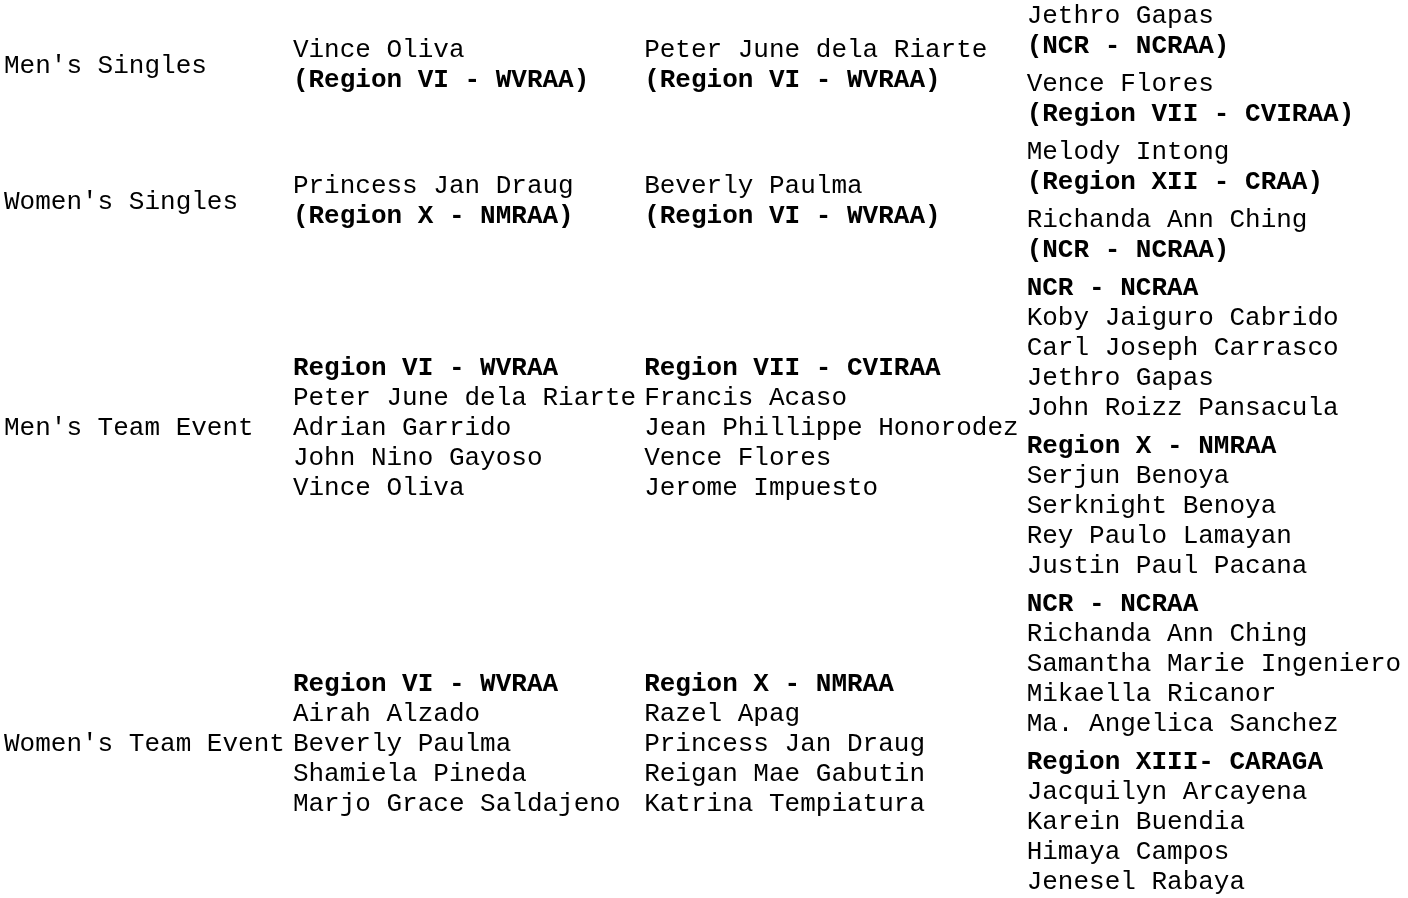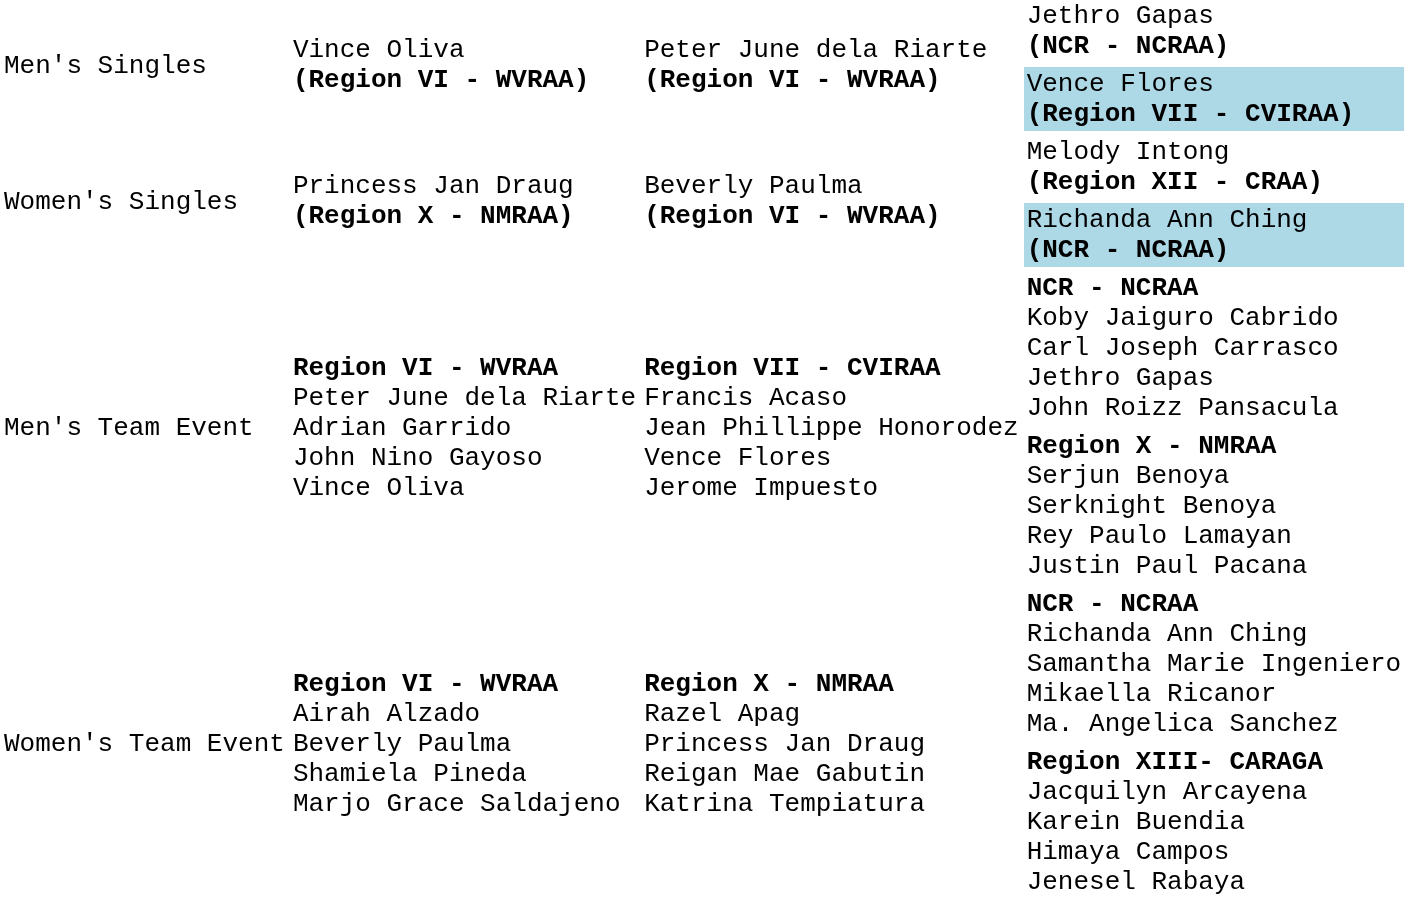(1190, 99) no background -> (1190, 99) lightblue background
(1167, 235) no background -> (1167, 235) lightblue background
